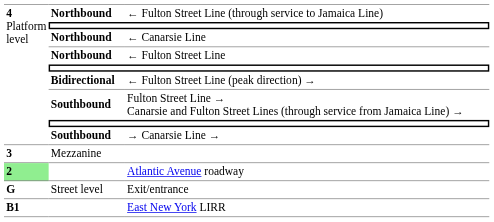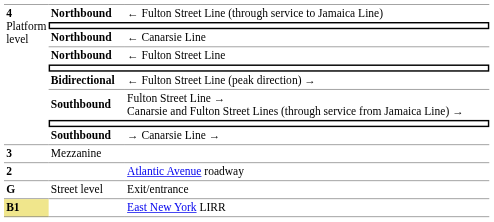(9, 171) lightgreen background -> (9, 171) no background
(13, 207) no background -> (13, 207) khaki background
